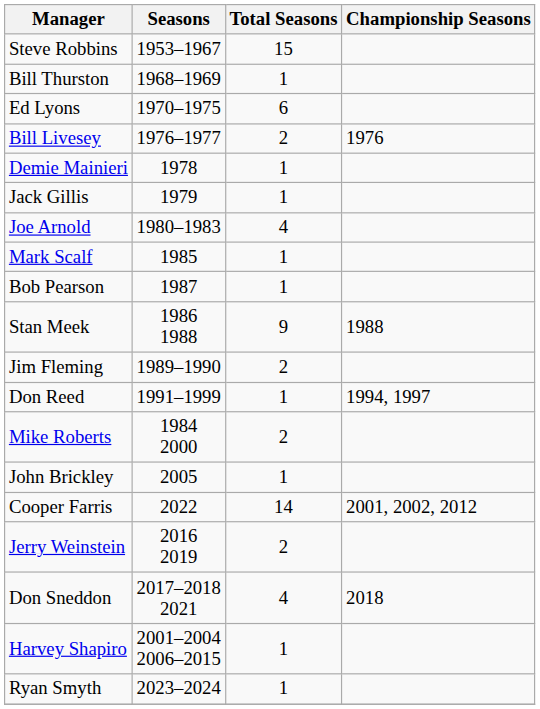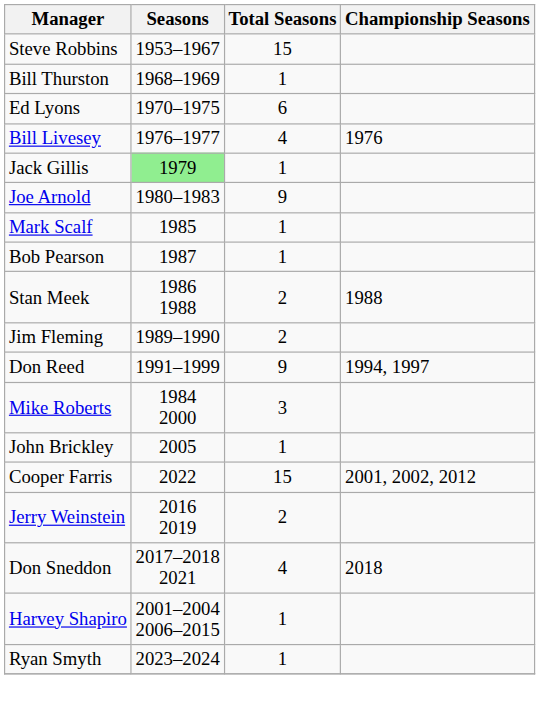(283, 138) 2 -> (282, 138) 4
- row: (68, 167)
(179, 197) no background -> (178, 167) lightgreen background
(283, 227) 4 -> (282, 197) 9
(283, 326) 9 -> (282, 297) 2
(283, 396) 1 -> (282, 366) 9
(283, 436) 2 -> (282, 407) 3
(283, 506) 14 -> (282, 477) 15
